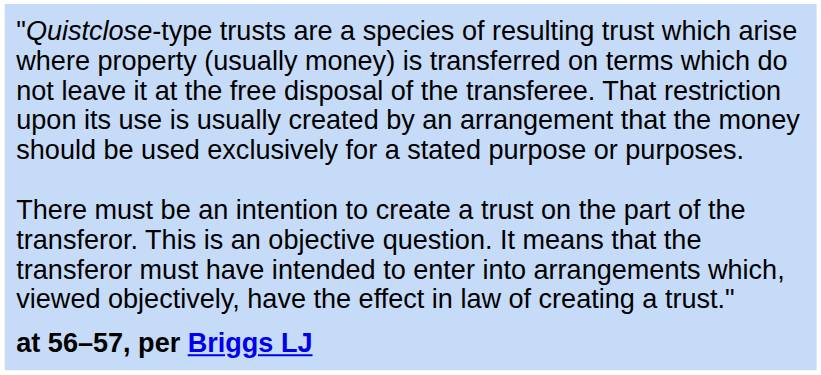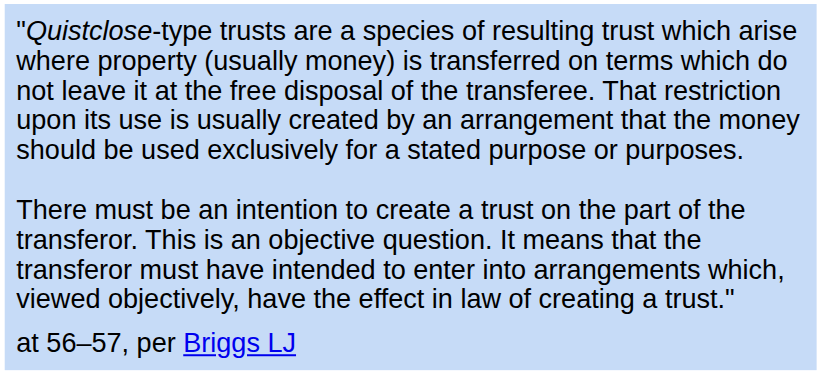(164, 343) bold -> (156, 343) normal
